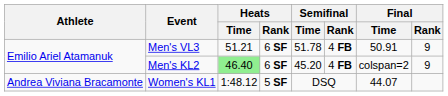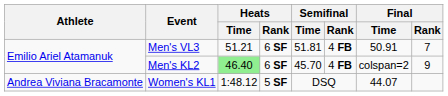(308, 48) 51.78 -> (308, 48) 51.81
(427, 48) 9 -> (427, 48) 7
(308, 65) 45.20 -> (308, 65) 45.70
